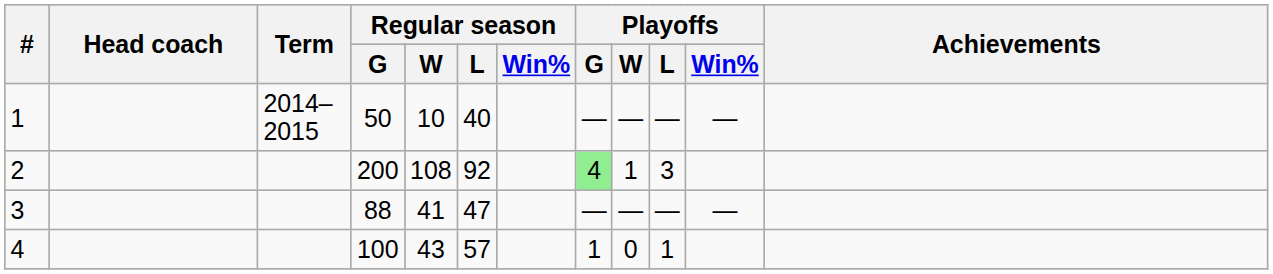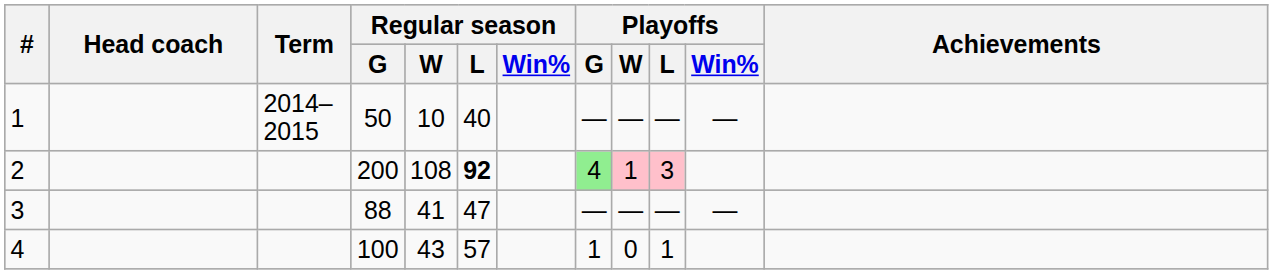(477, 171) normal -> (477, 171) bold
(631, 171) no background -> (631, 171) pink background
(667, 171) no background -> (667, 171) pink background
